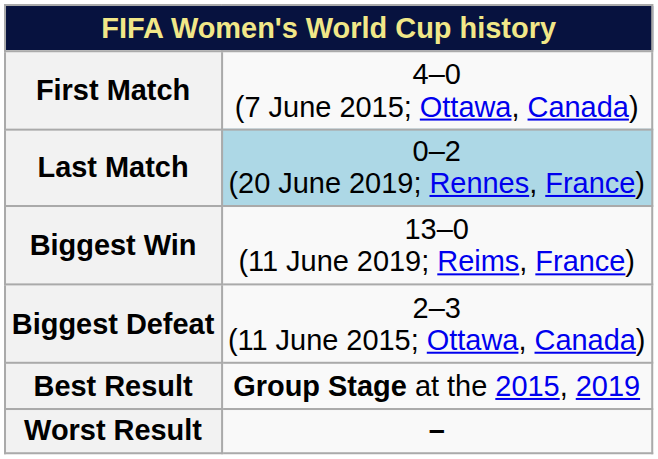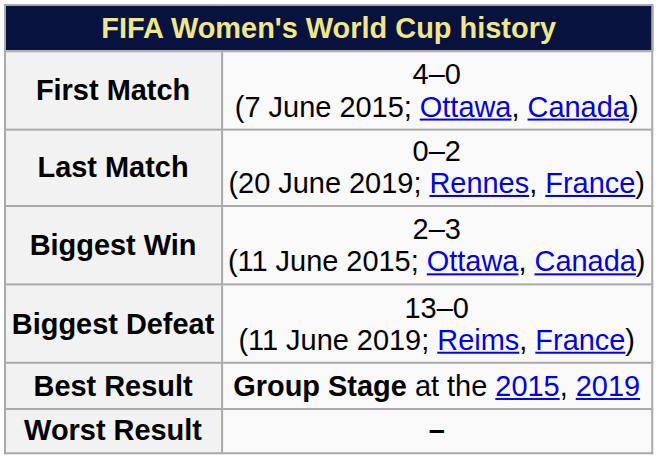(437, 168) lightblue background -> (437, 168) no background
(437, 246) 13–0 (11 June 2019; Reims, France) -> (437, 246) 2–3 (11 June 2015; Ottawa, Canada)
(437, 324) 2–3 (11 June 2015; Ottawa, Canada) -> (437, 324) 13–0 (11 June 2019; Reims, France)
